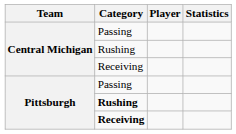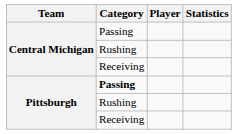(115, 84) normal -> (117, 84) bold
(118, 102) bold -> (118, 102) normal
(121, 120) bold -> (122, 120) normal
